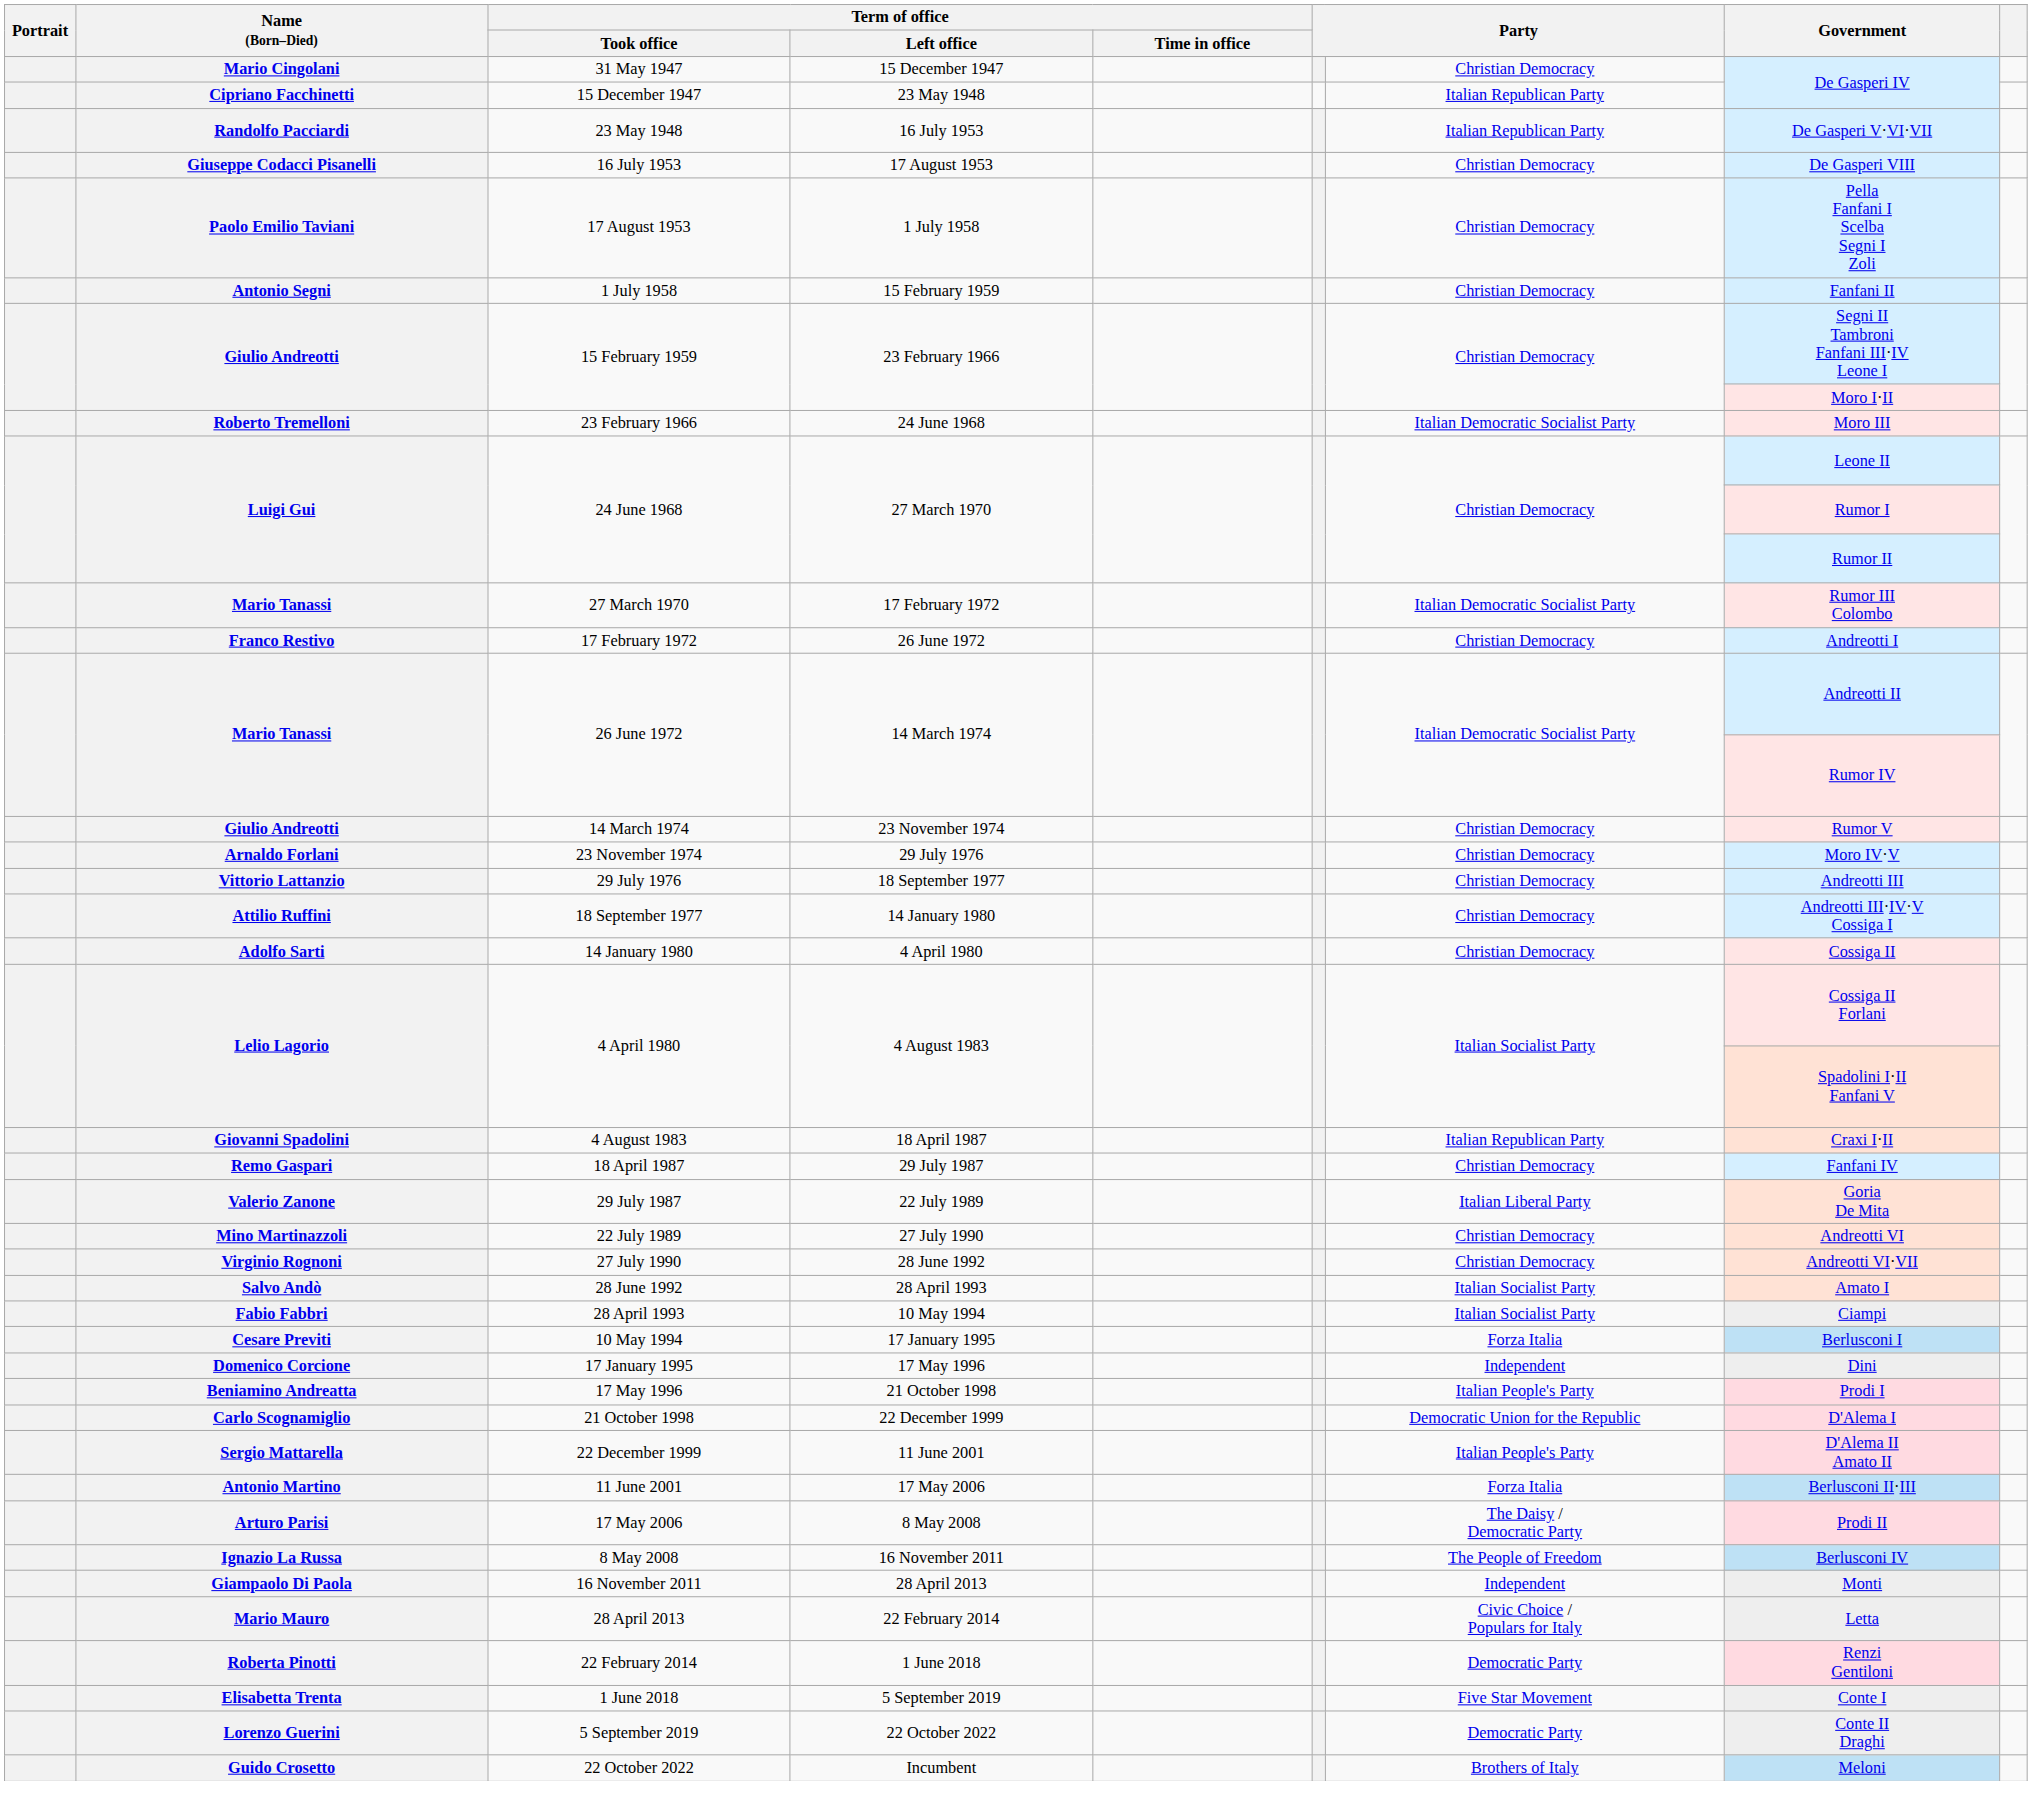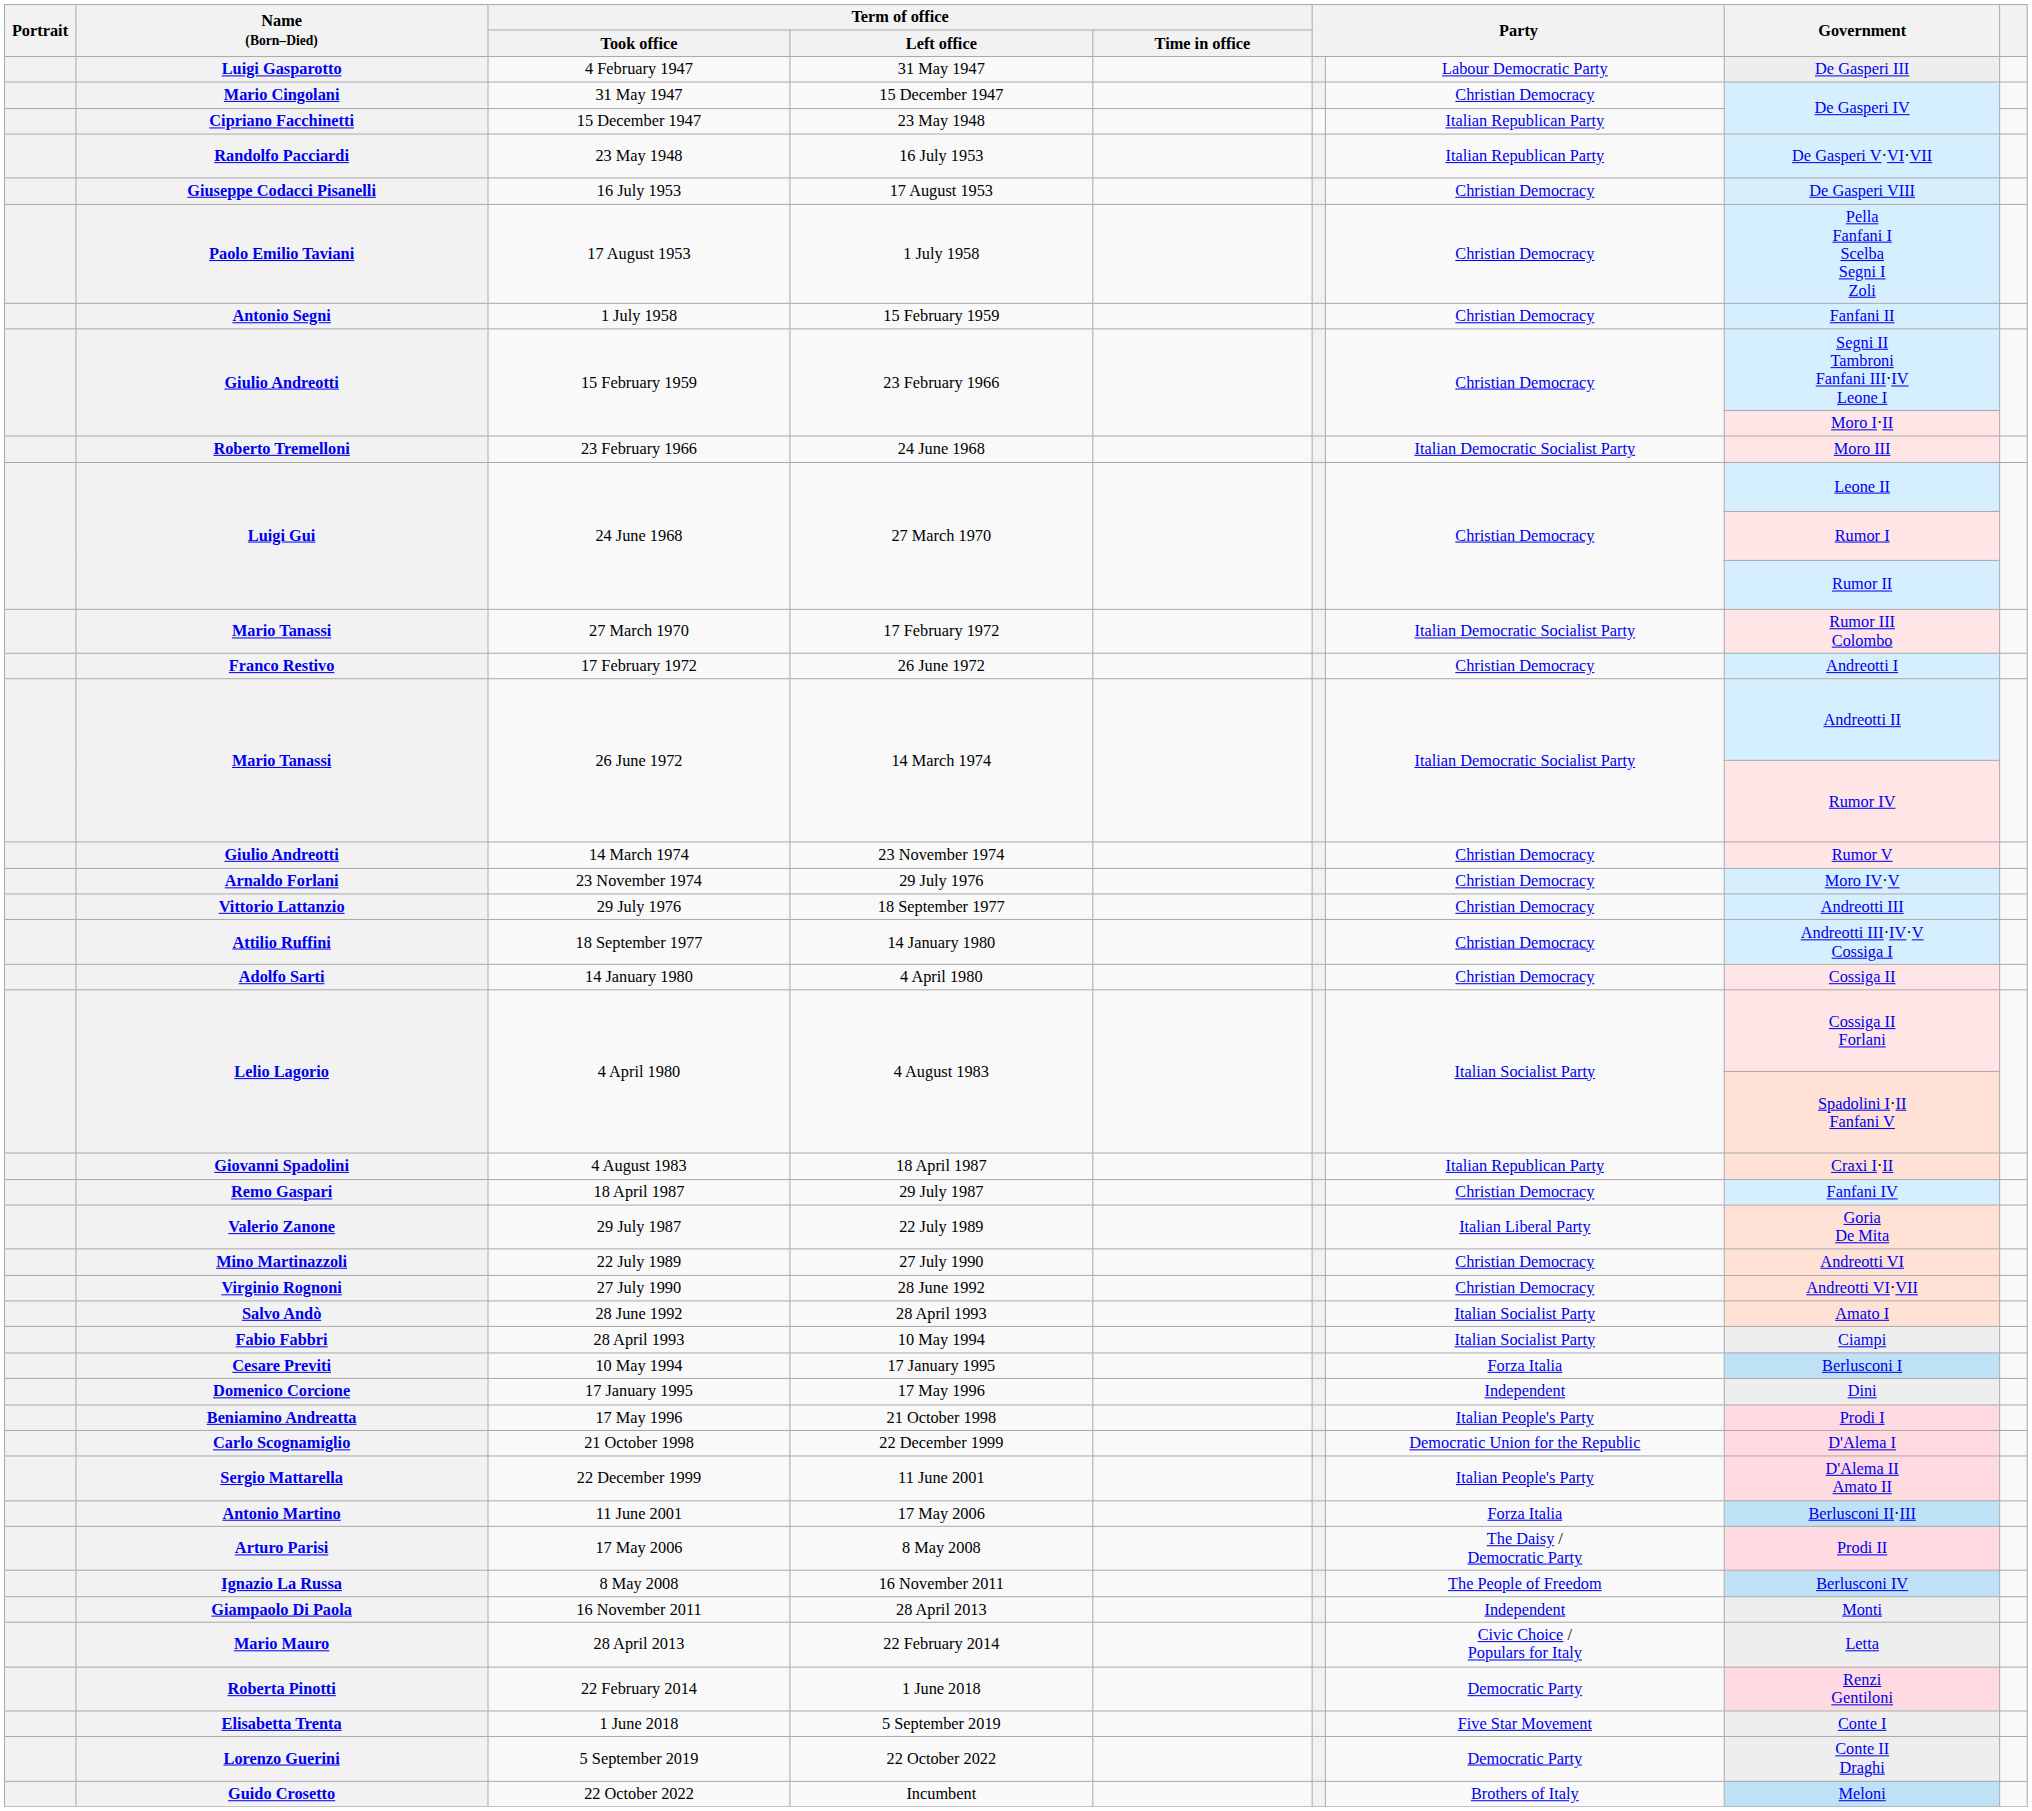+ row: (639, 69)
